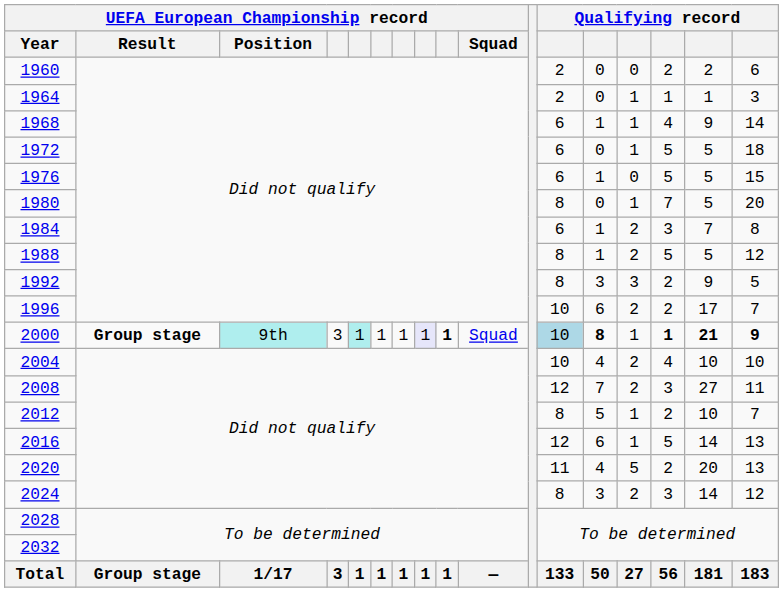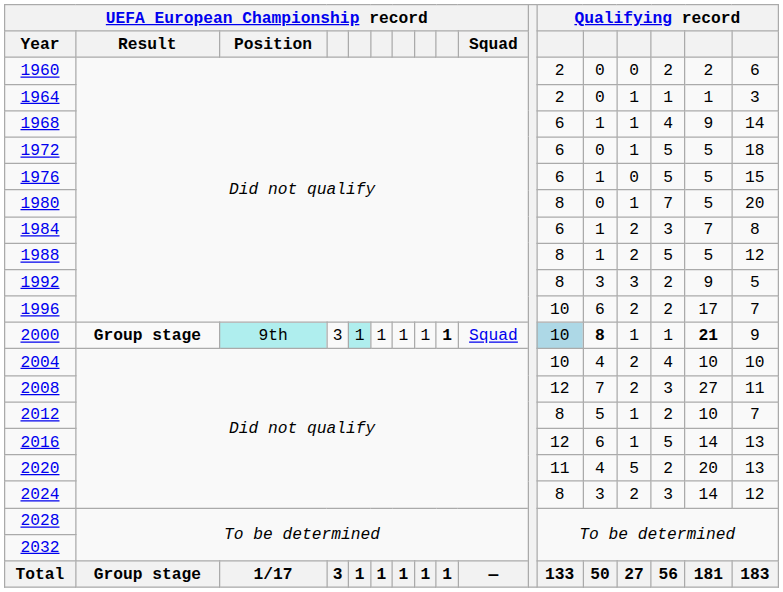(425, 336) lavender background -> (425, 336) no background
(668, 336) bold -> (668, 336) normal
(755, 336) bold -> (755, 336) normal
